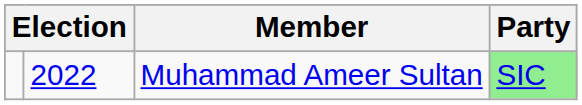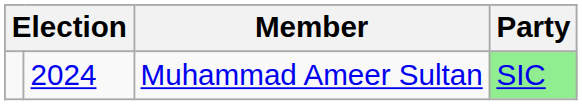(64, 74) 2022 -> (64, 74) 2024
